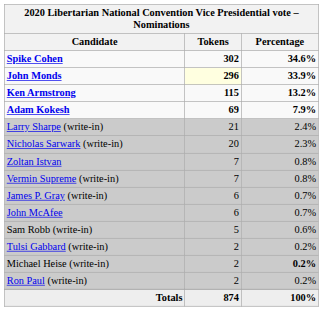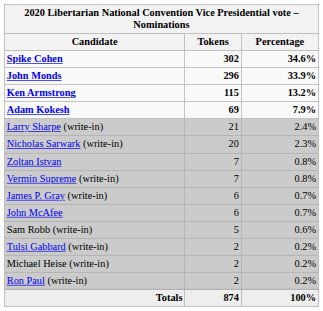(231, 76) lightyellow background -> (231, 76) no background
(304, 264) bold -> (305, 264) normal
